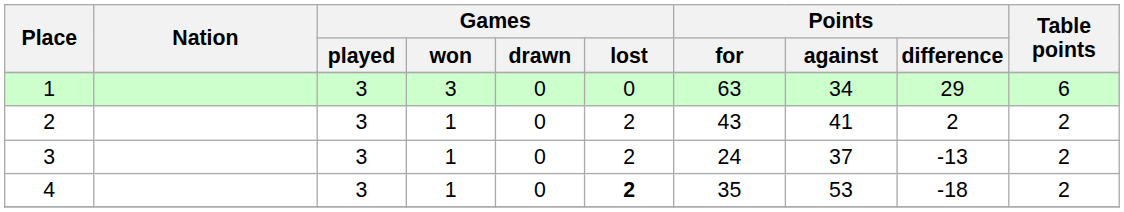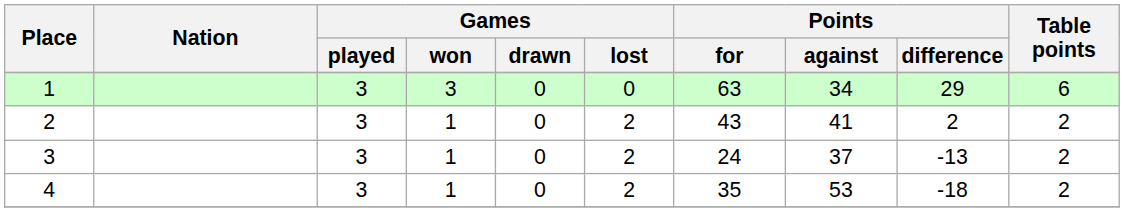(629, 190) bold -> (629, 190) normal
